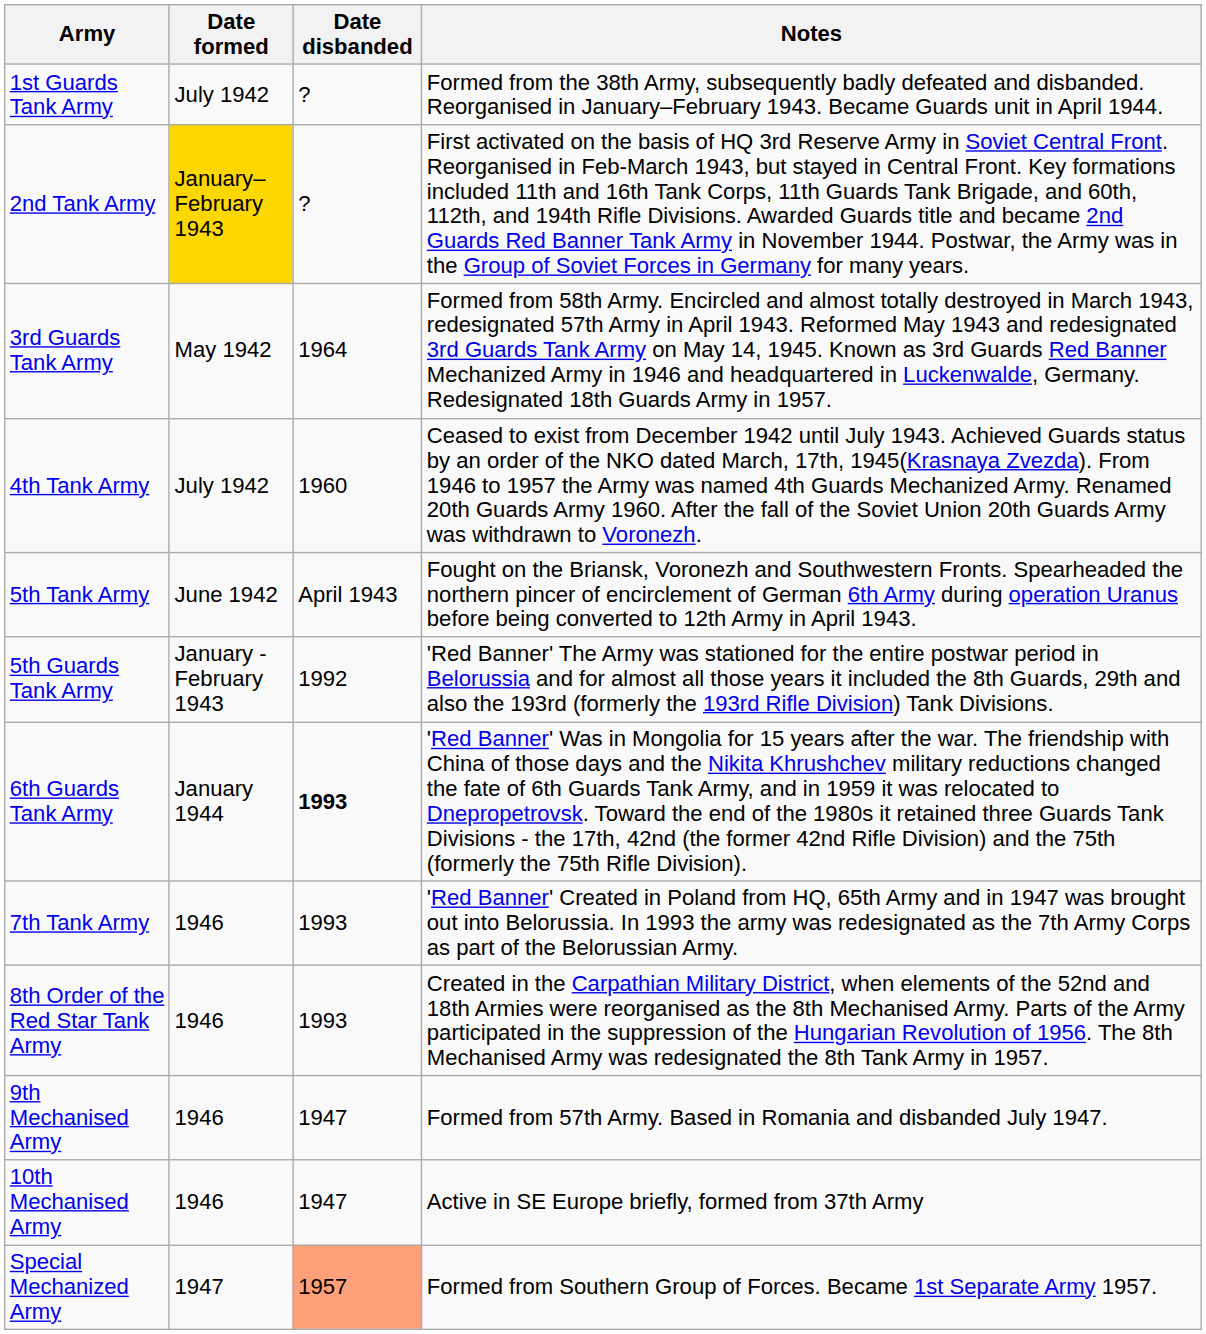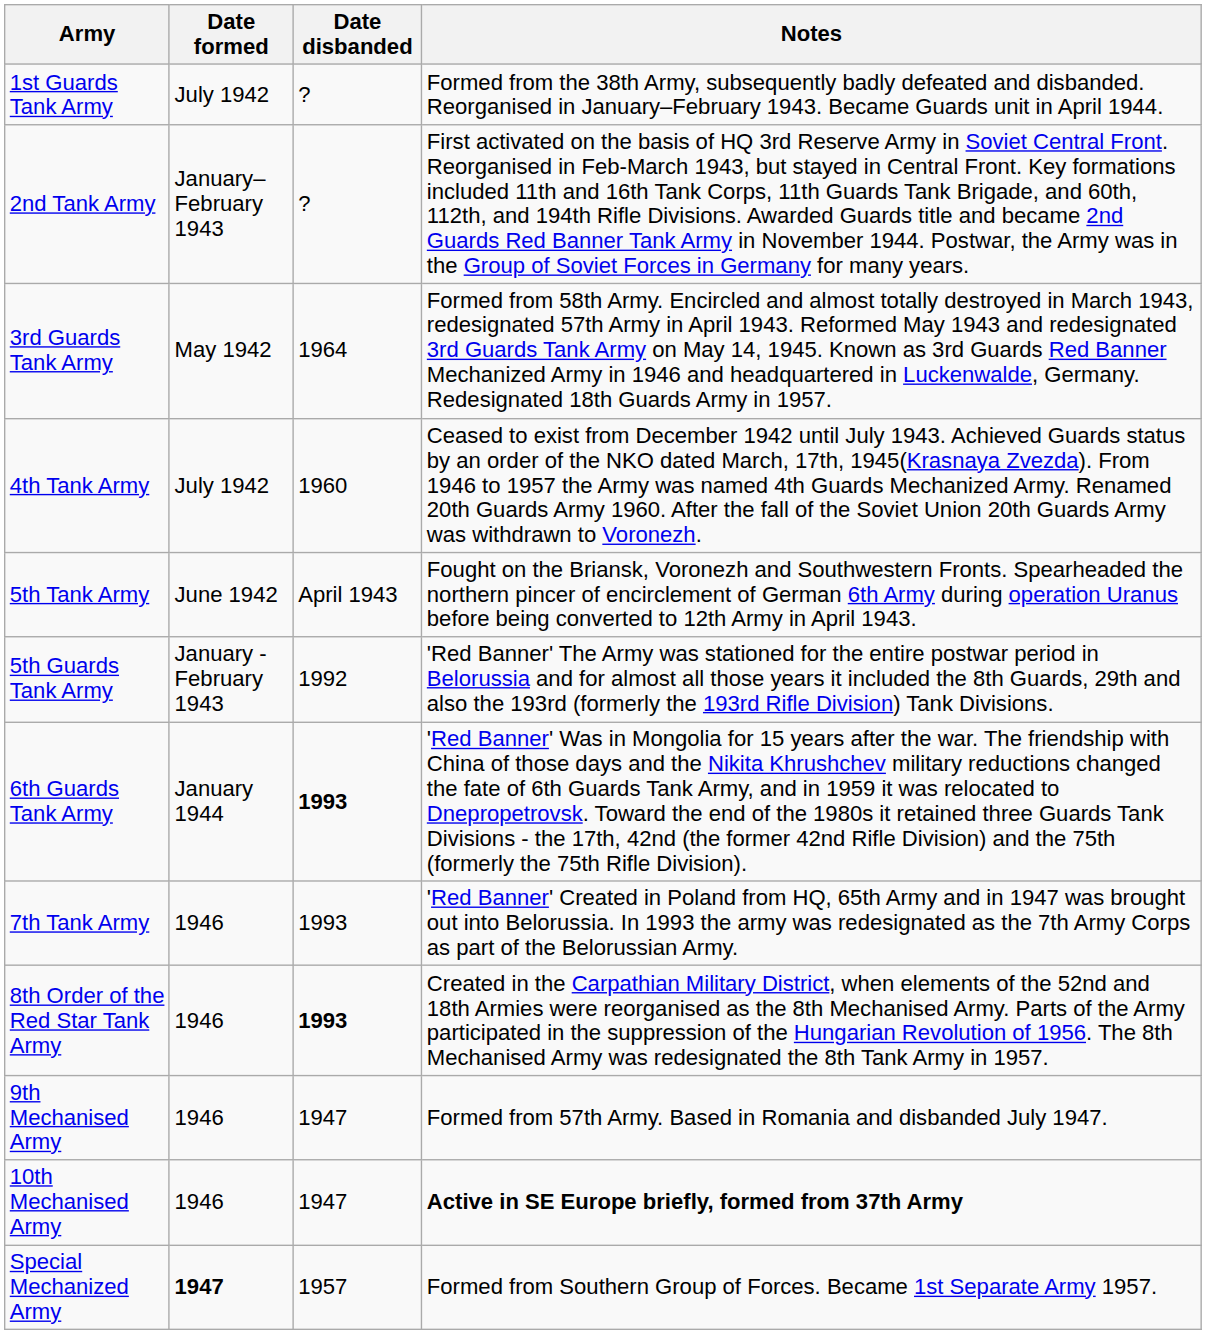(220, 203) gold background -> (220, 203) no background
(323, 1020) normal -> (323, 1020) bold
(675, 1202) normal -> (695, 1202) bold
(199, 1286) normal -> (199, 1286) bold
(323, 1286) lightsalmon background -> (323, 1286) no background
